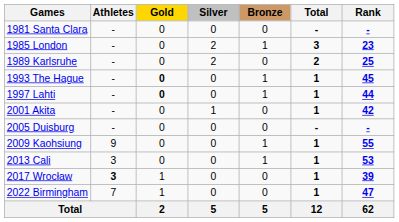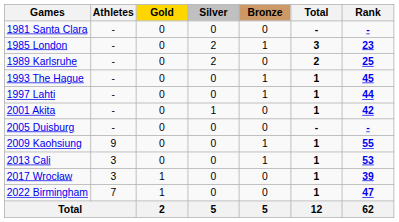(162, 78) bold -> (162, 78) normal
(162, 95) bold -> (162, 95) normal
(113, 177) bold -> (113, 177) normal
